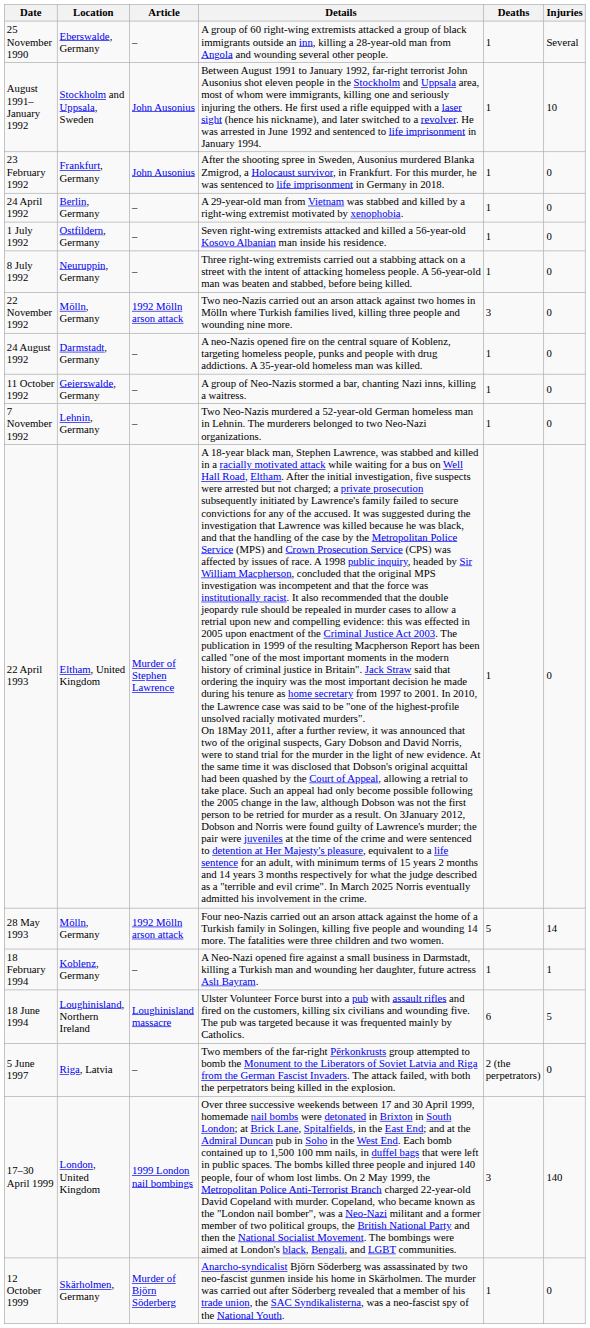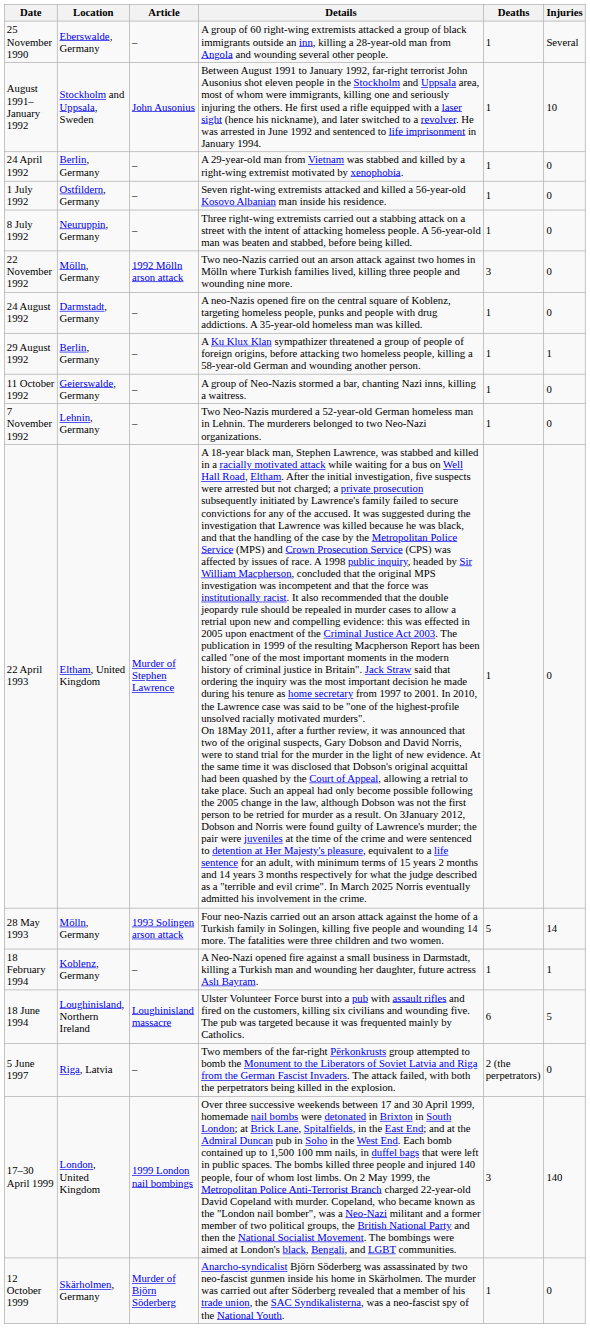- row: (26, 172)
+ row: (29, 354)
(158, 928) 1992 Mölln arson attack -> (163, 928) 1993 Solingen arson attack
